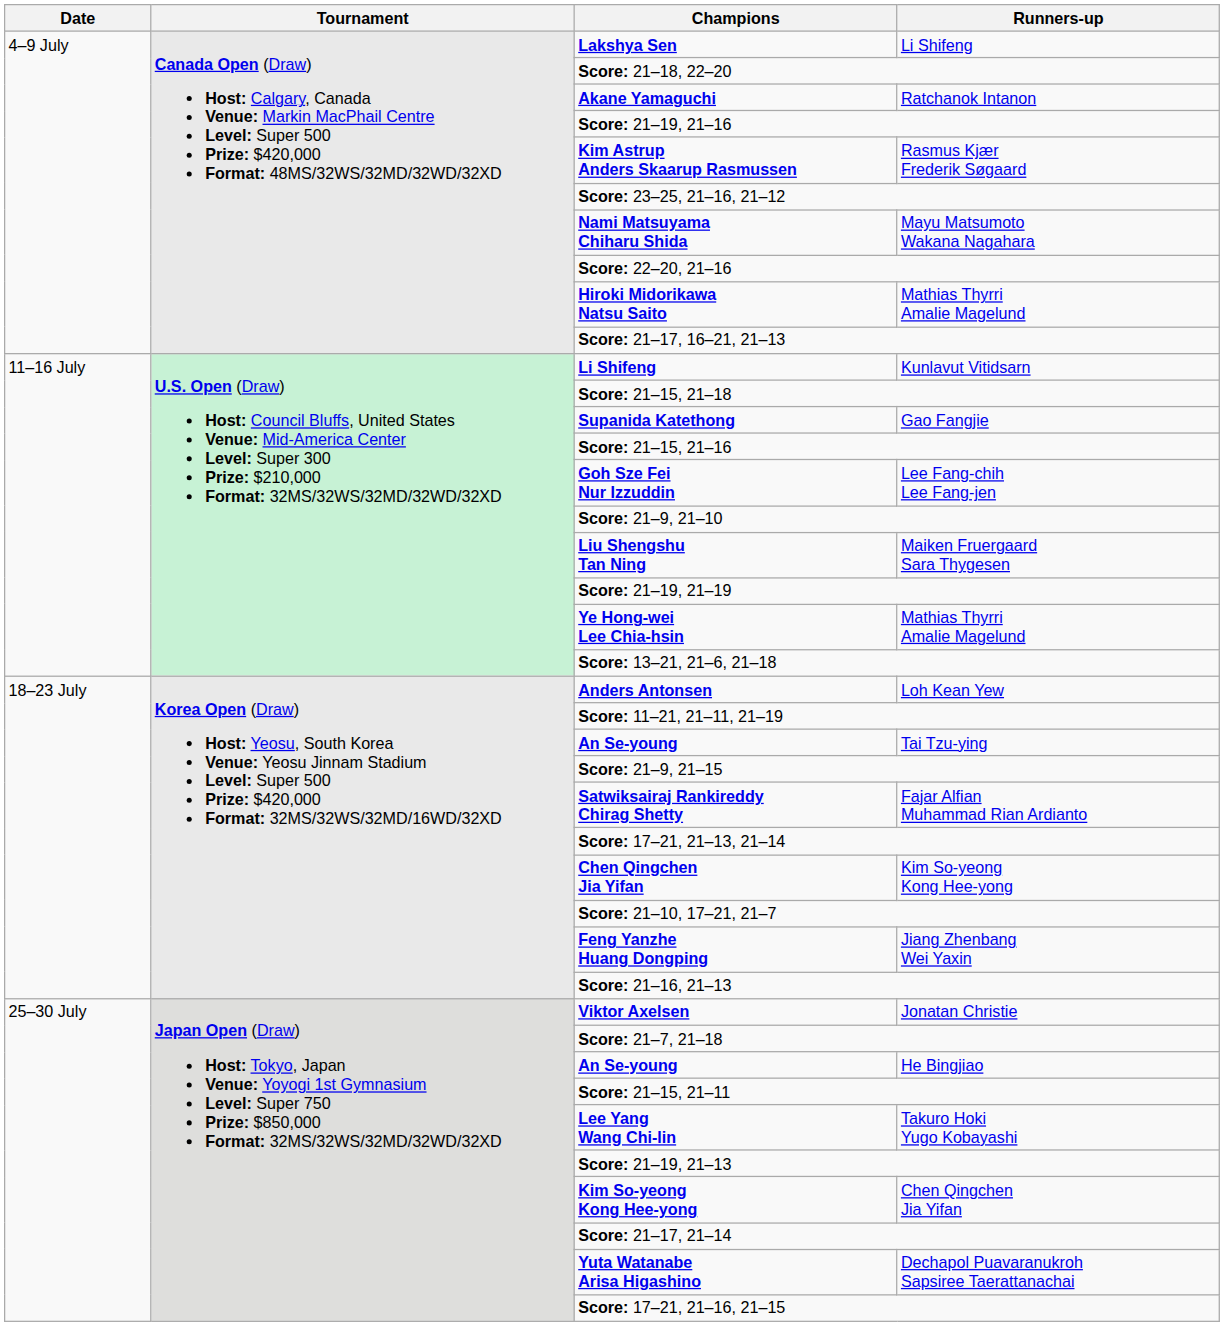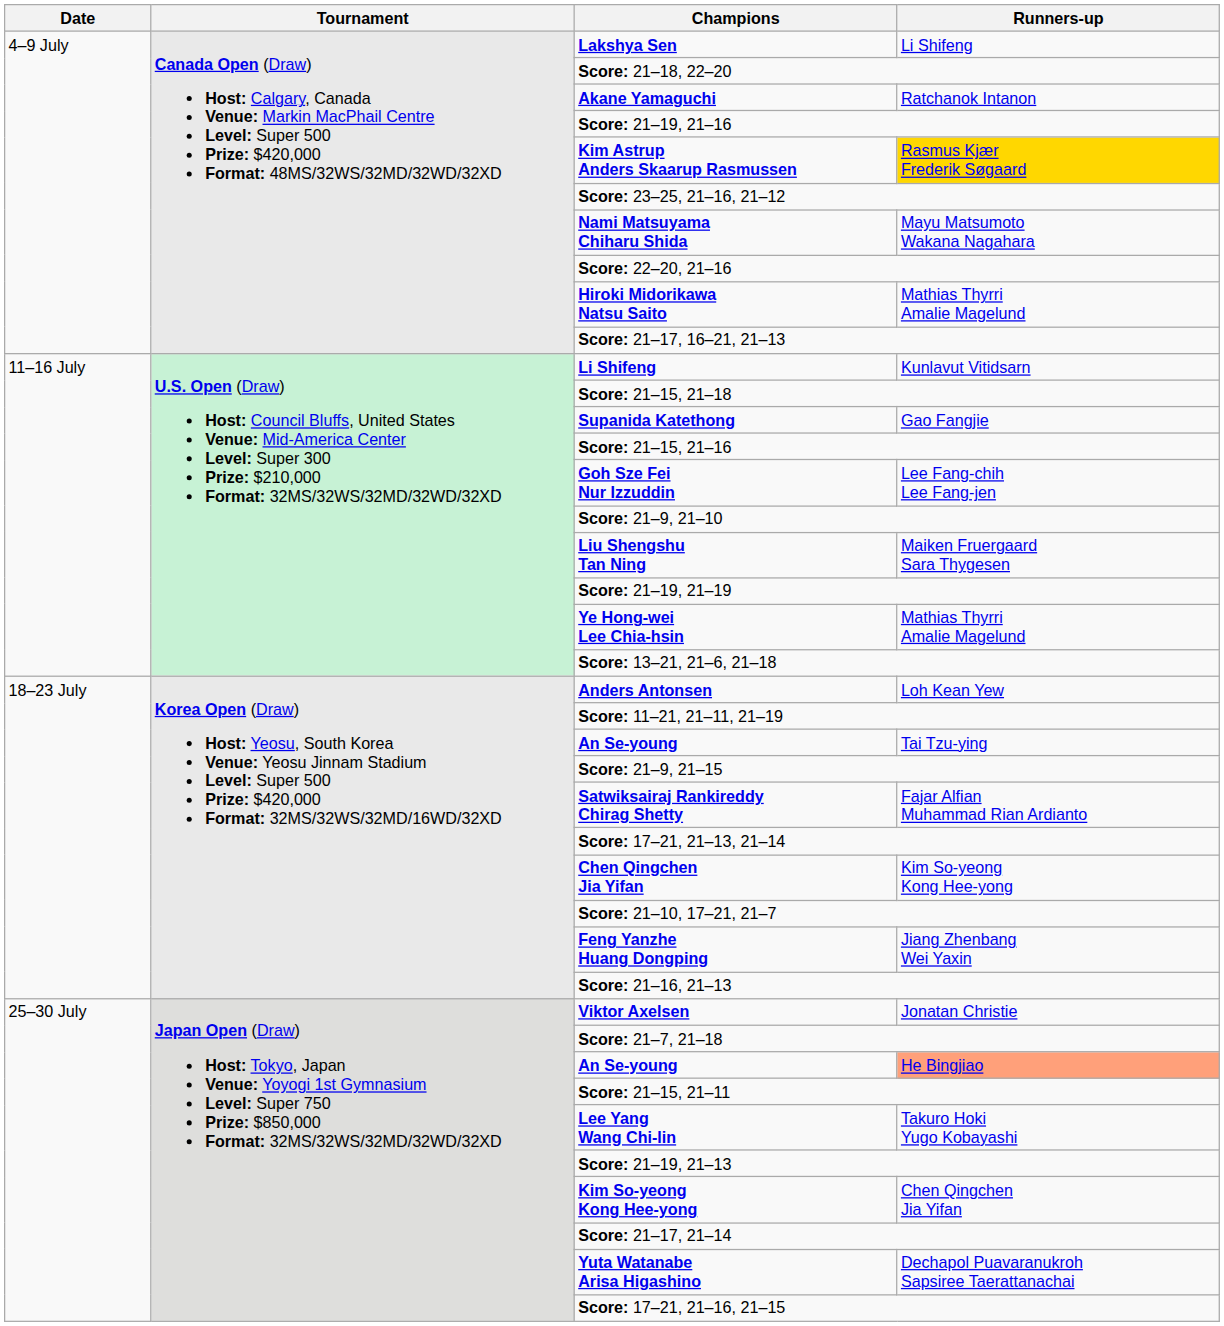(964, 160) no background -> (964, 160) gold background
(942, 1065) no background -> (942, 1065) lightsalmon background
